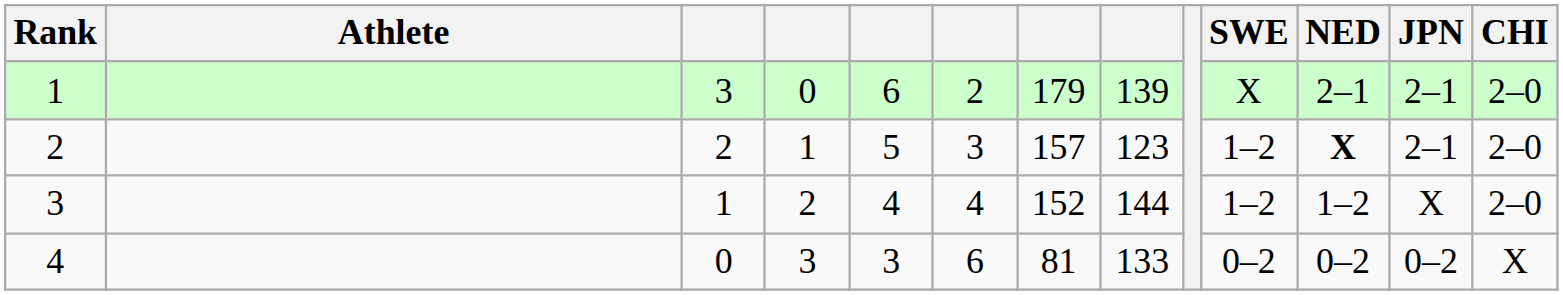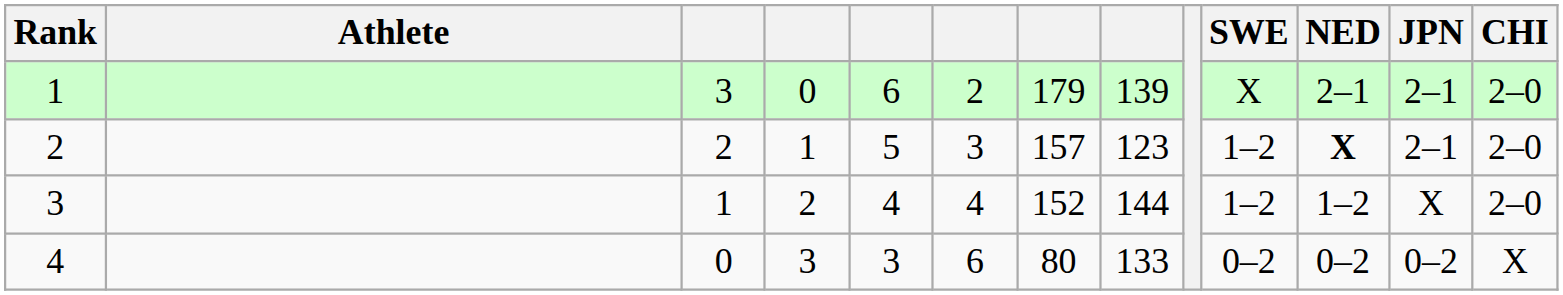(1059, 260) 81 -> (1059, 260) 80
